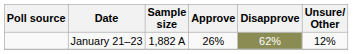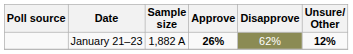(213, 41) normal -> (213, 41) bold
(325, 41) normal -> (325, 41) bold
